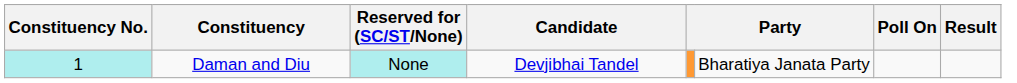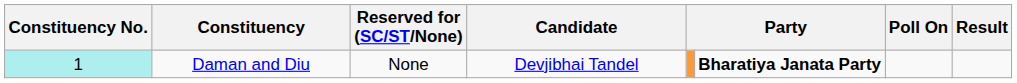(409, 63) paleturquoise background -> (409, 63) no background
(784, 63) normal -> (790, 63) bold
